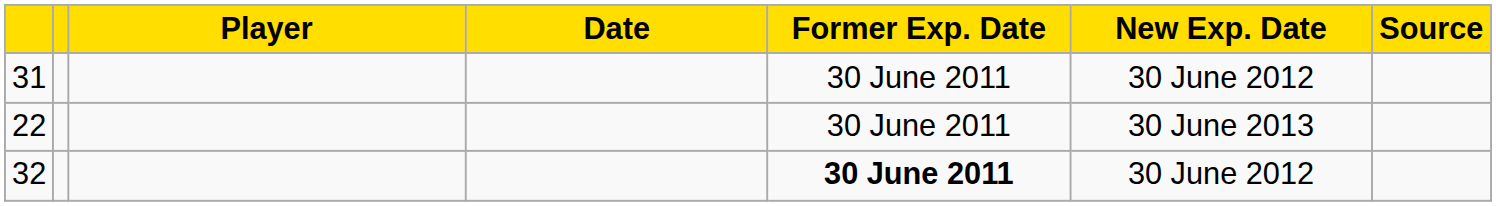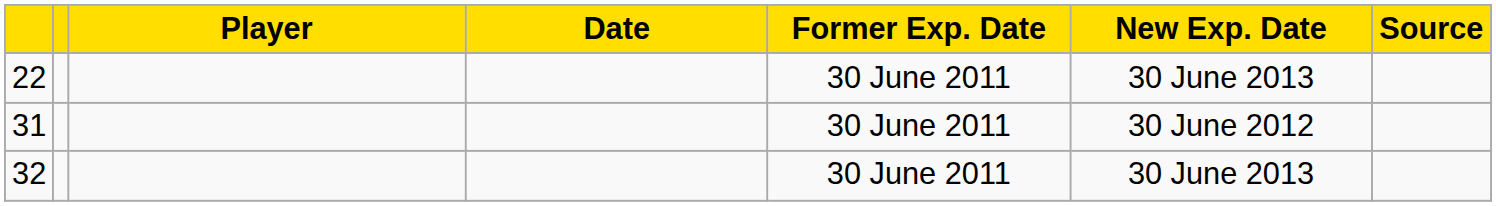rows swapped: (29, 126) <-> (29, 77)
(919, 175) bold -> (919, 175) normal
(1221, 175) 30 June 2012 -> (1221, 175) 30 June 2013
